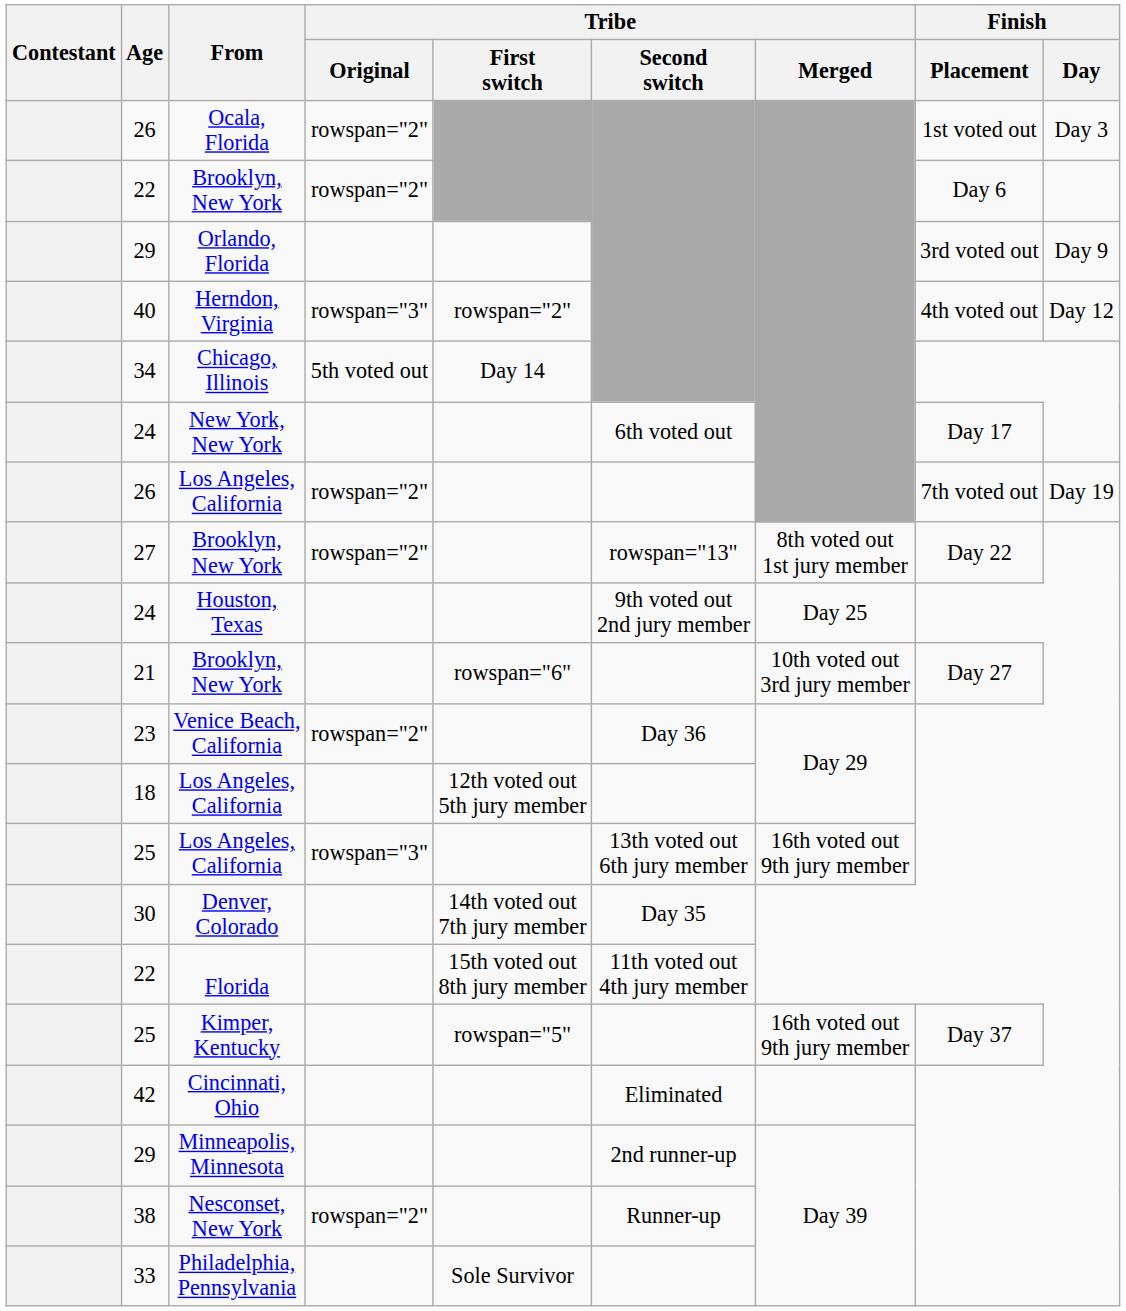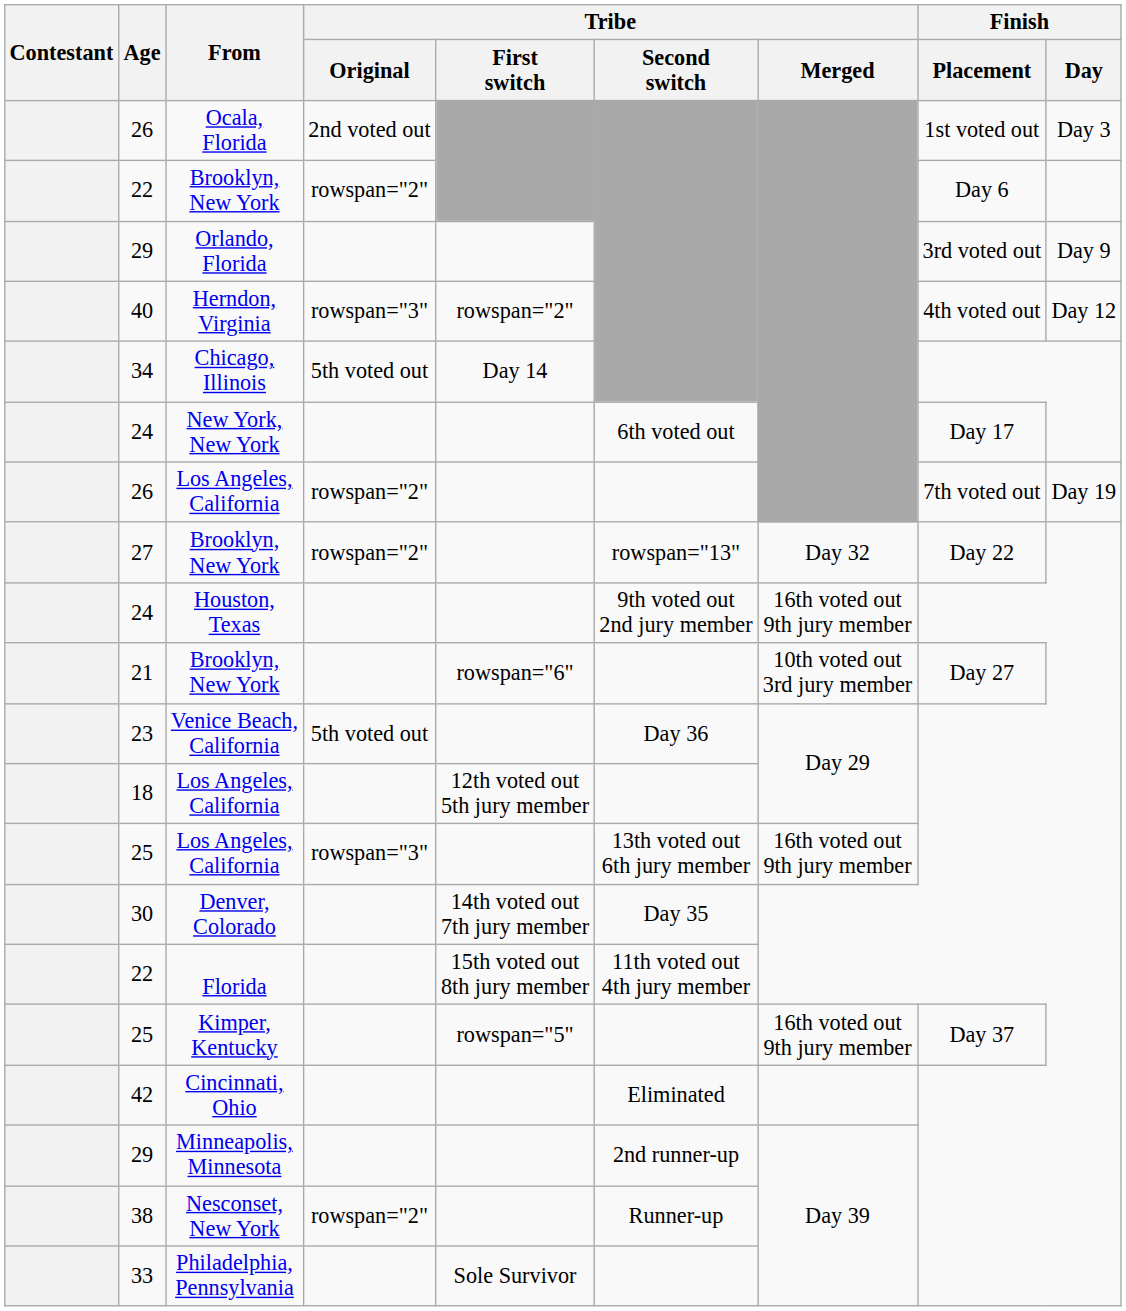(369, 130) rowspan="2" -> (369, 130) 2nd voted out
(835, 552) 8th voted out 1st jury member -> (838, 552) Day 32
(835, 612) Day 25 -> (838, 612) 16th voted out 9th jury member
(369, 733) rowspan="2" -> (369, 733) 5th voted out
